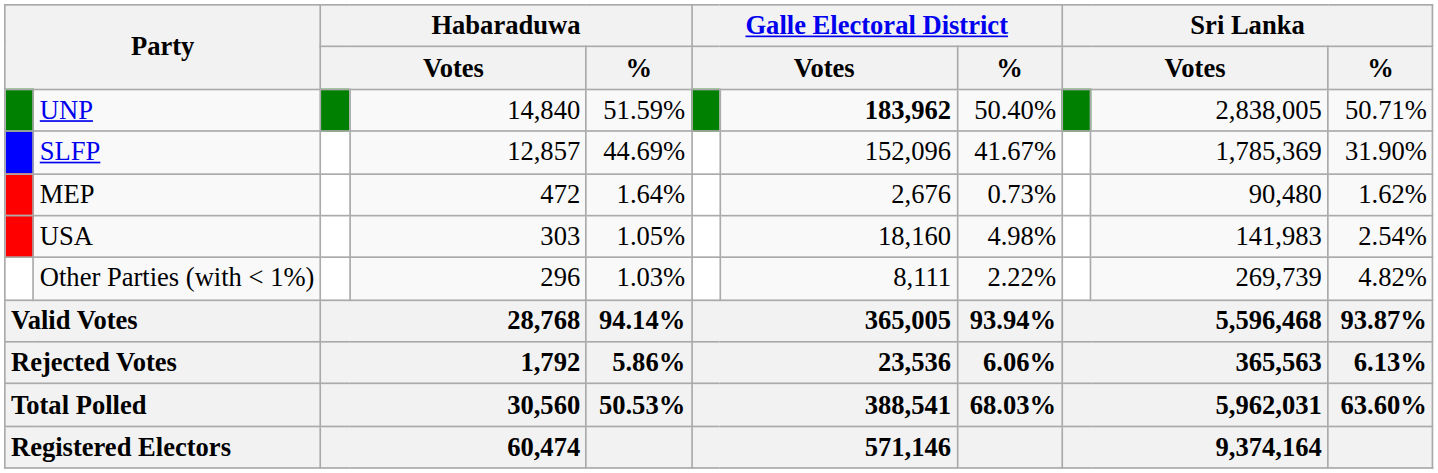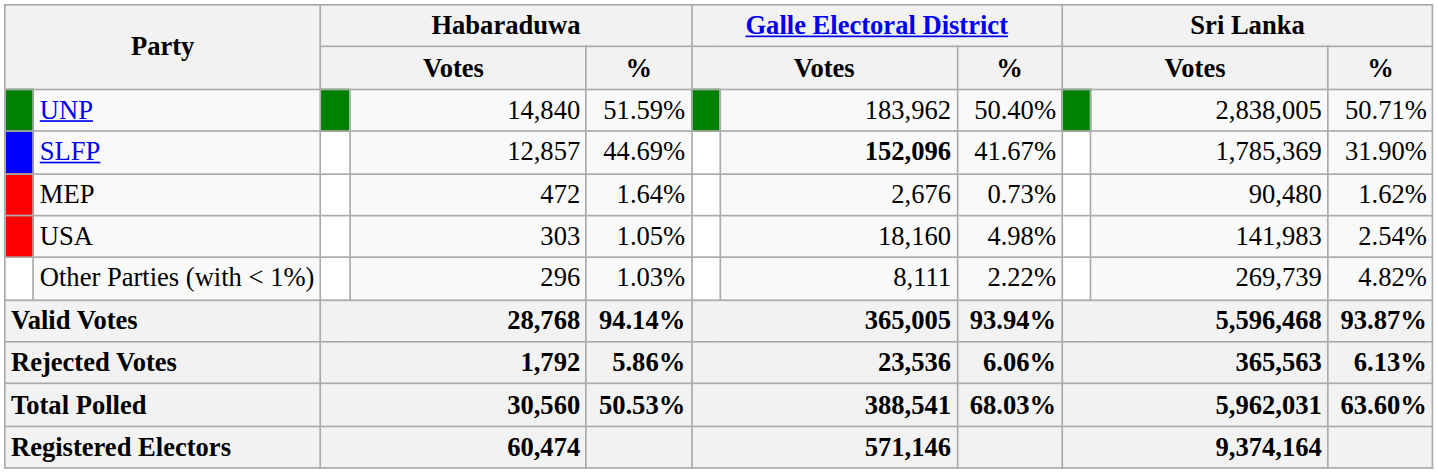(908, 109) bold -> (908, 109) normal
(908, 151) normal -> (908, 151) bold
